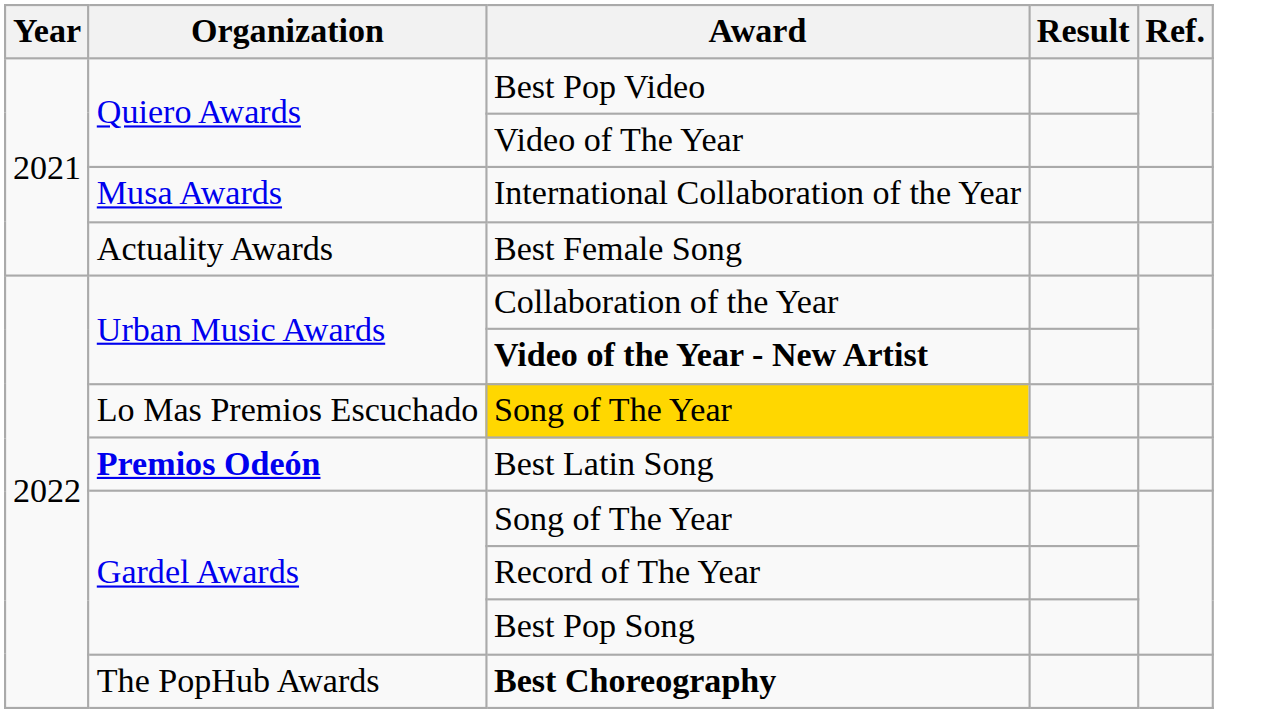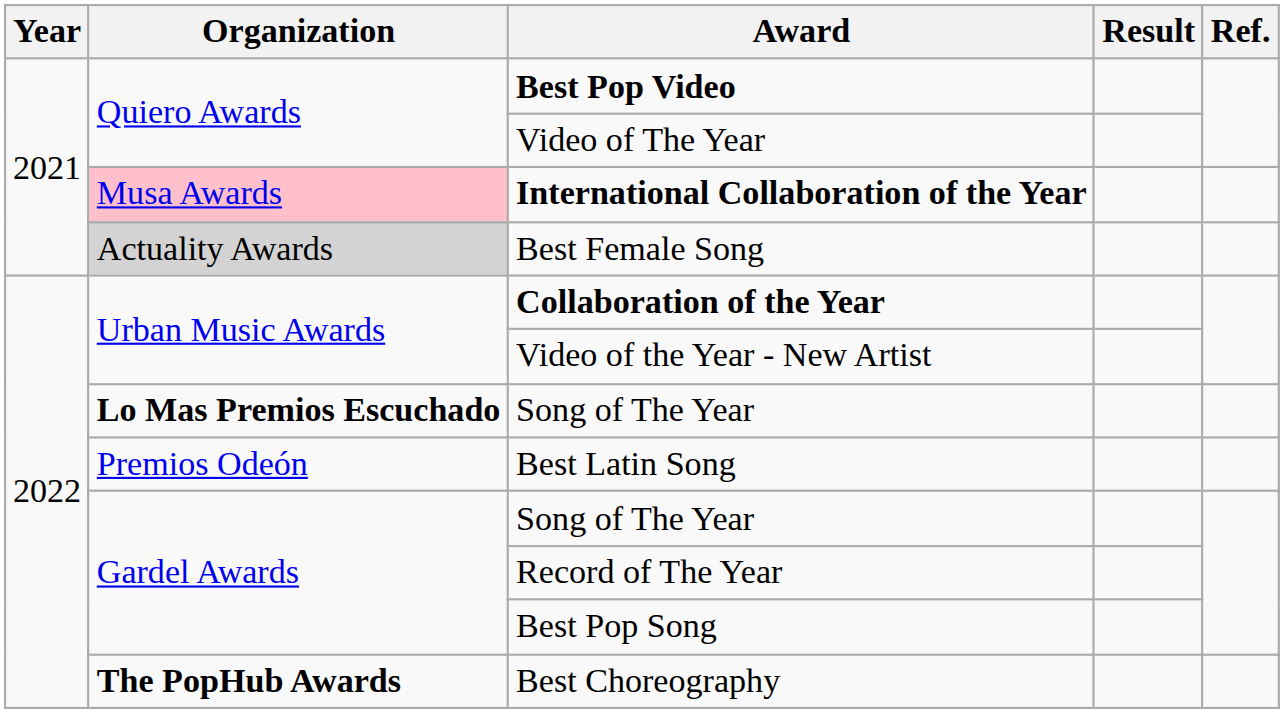(600, 85) normal -> (626, 85) bold
(189, 193) no background -> (189, 193) pink background
(758, 193) normal -> (801, 193) bold
(215, 247) no background -> (215, 247) lightgrey background
(666, 301) normal -> (701, 301) bold
(711, 355) bold -> (724, 355) normal
(288, 409) normal -> (299, 409) bold
(613, 409) gold background -> (635, 409) no background
(209, 463) bold -> (202, 463) normal
(238, 680) normal -> (249, 680) bold
(635, 680) bold -> (648, 680) normal
